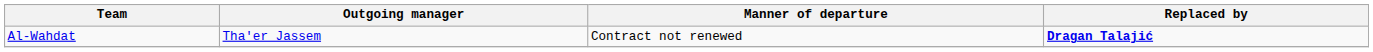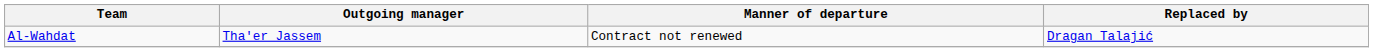(1100, 36) bold -> (1100, 36) normal
